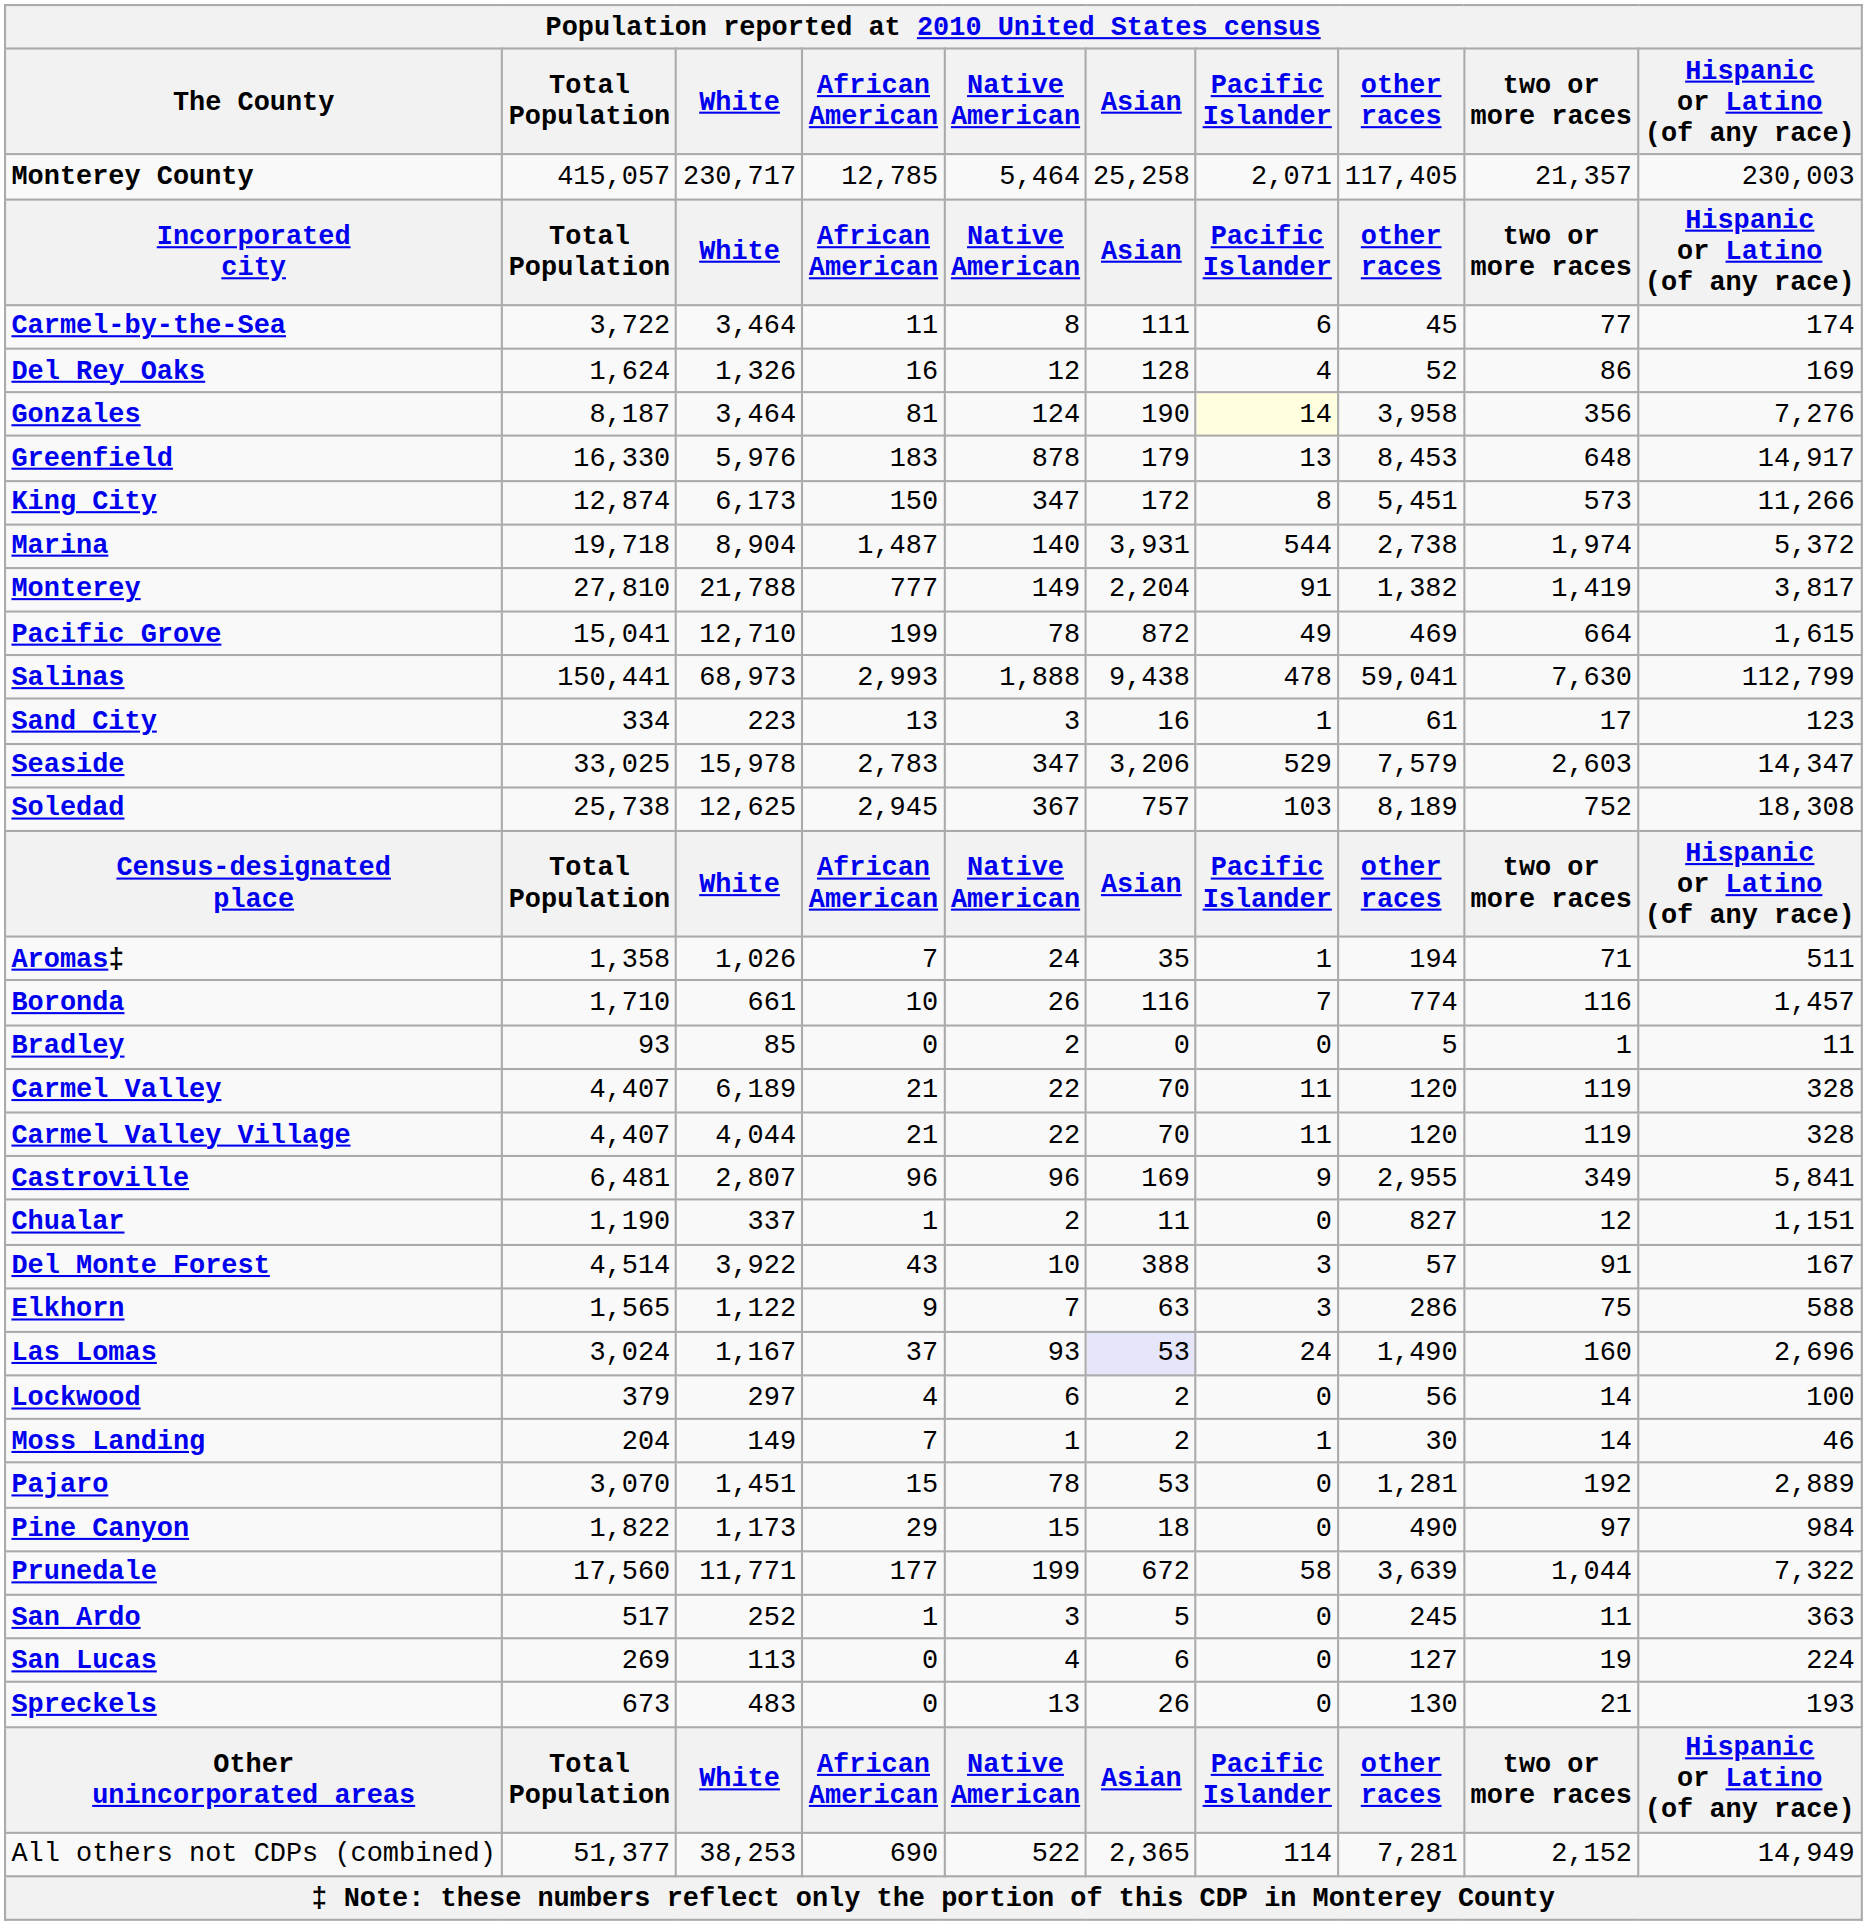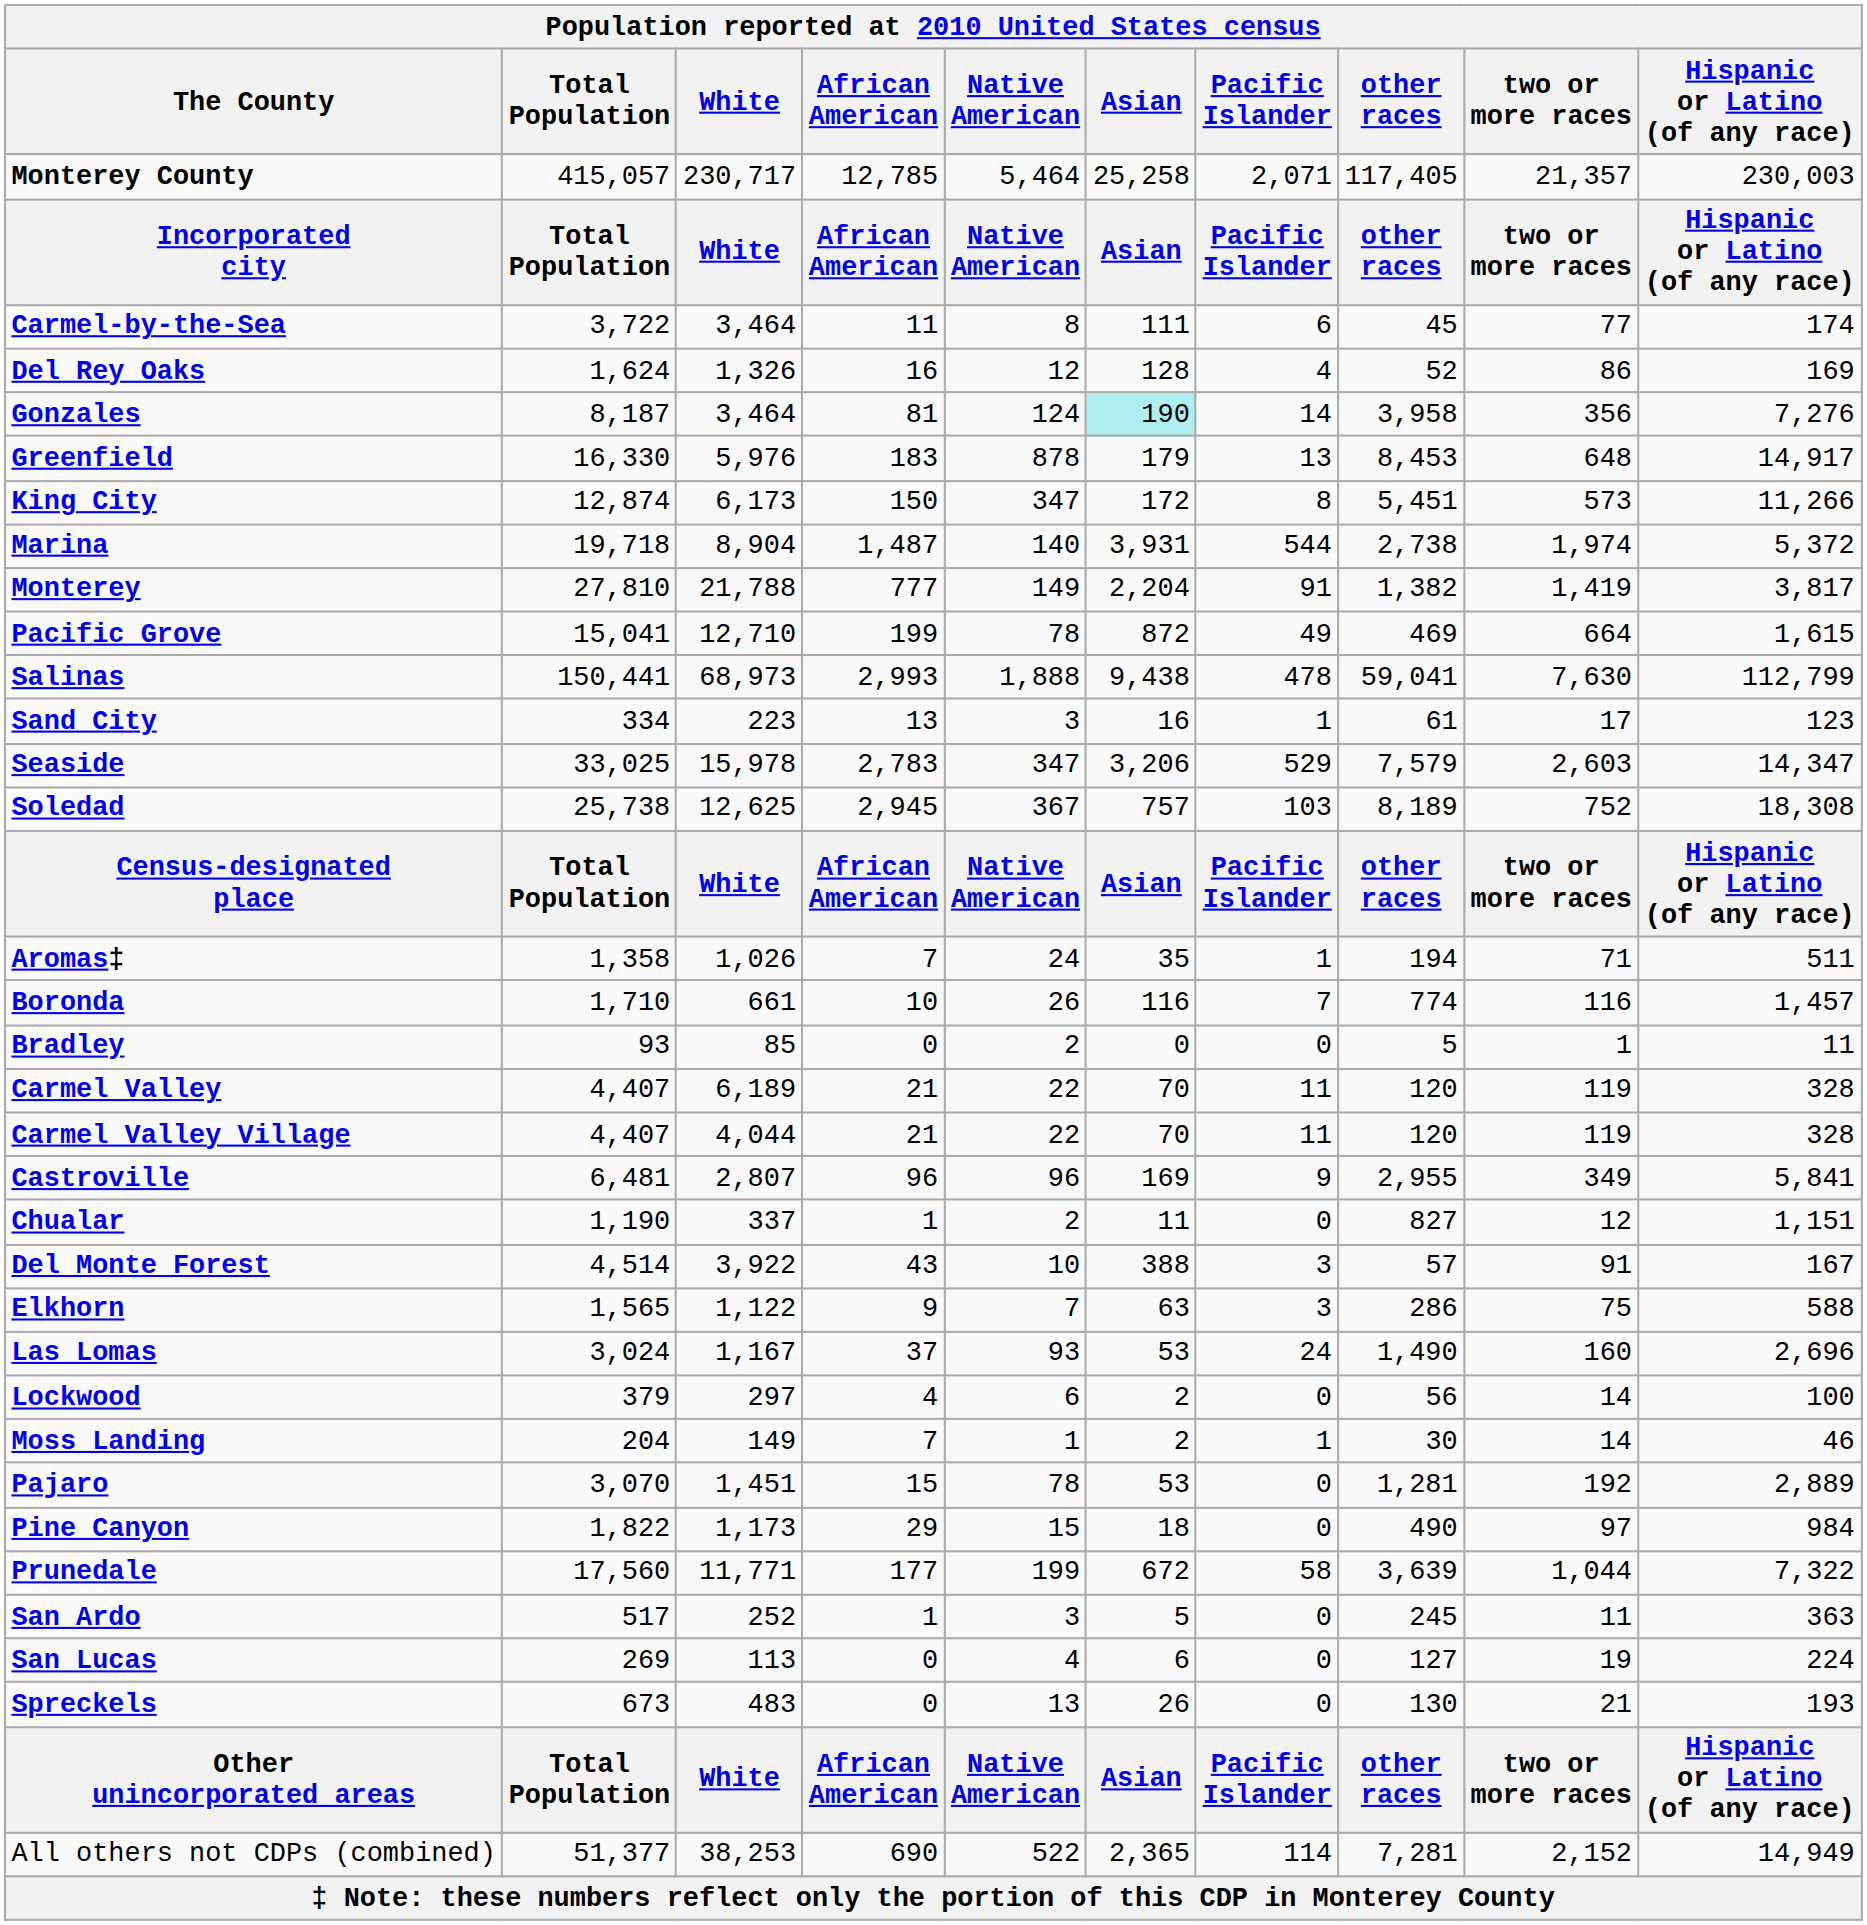(1166, 414) no background -> (1166, 414) paleturquoise background
(1316, 414) lightyellow background -> (1316, 414) no background
(1174, 1354) lavender background -> (1174, 1354) no background
